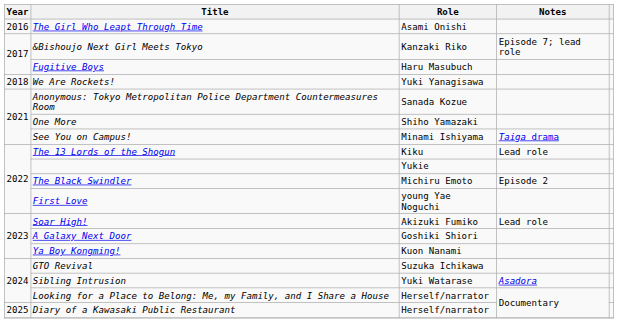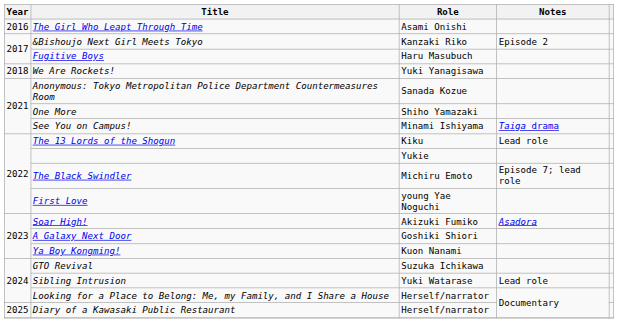(540, 47) Episode 7; lead role -> (523, 41) Episode 2
(523, 181) Episode 2 -> (540, 176) Episode 7; lead role
(523, 221) Lead role -> (518, 221) Asadora
(518, 281) Asadora -> (523, 281) Lead role
